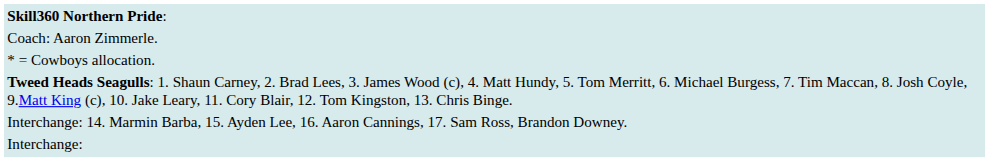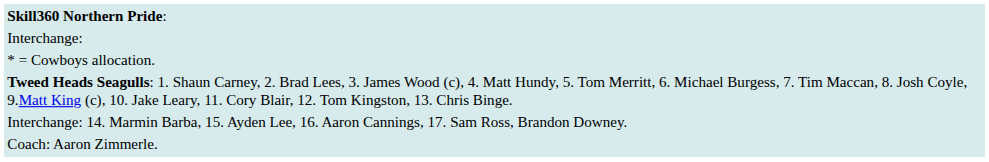(83, 38) Coach: Aaron Zimmerle. -> (45, 38) Interchange:
(45, 144) Interchange: -> (83, 144) Coach: Aaron Zimmerle.
